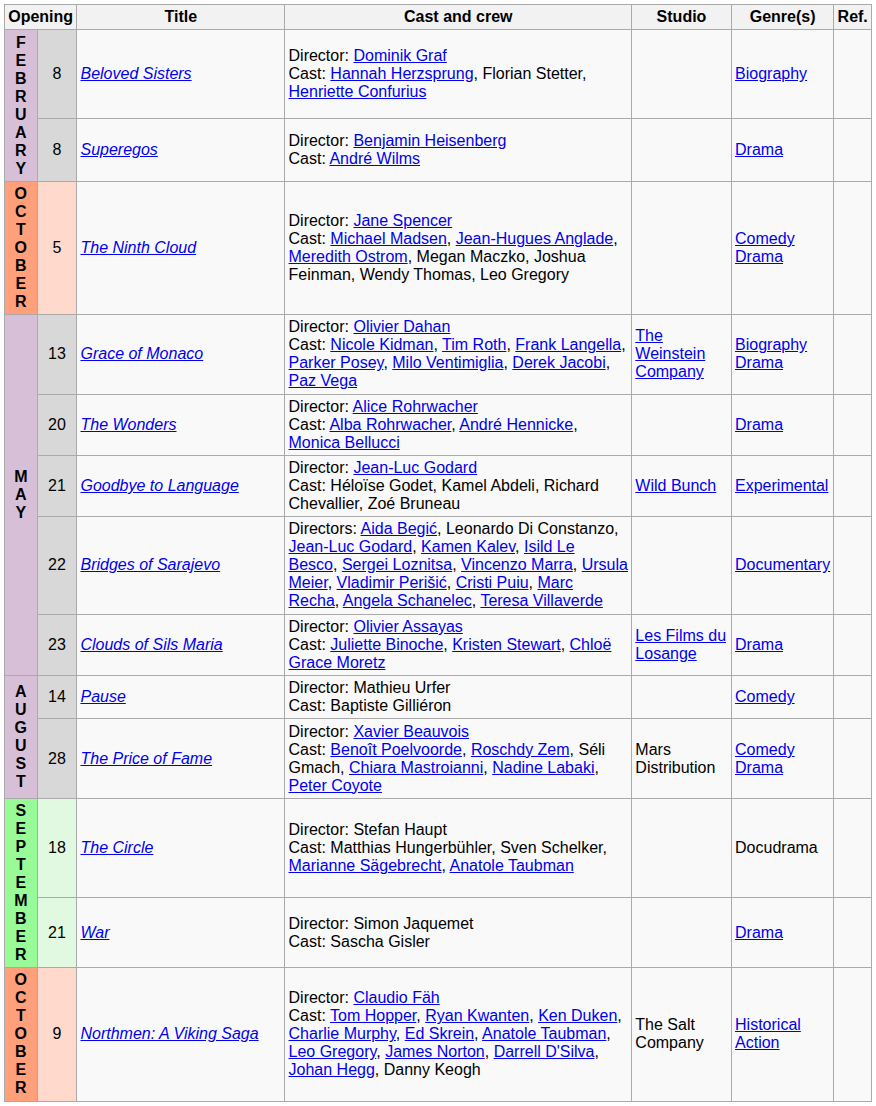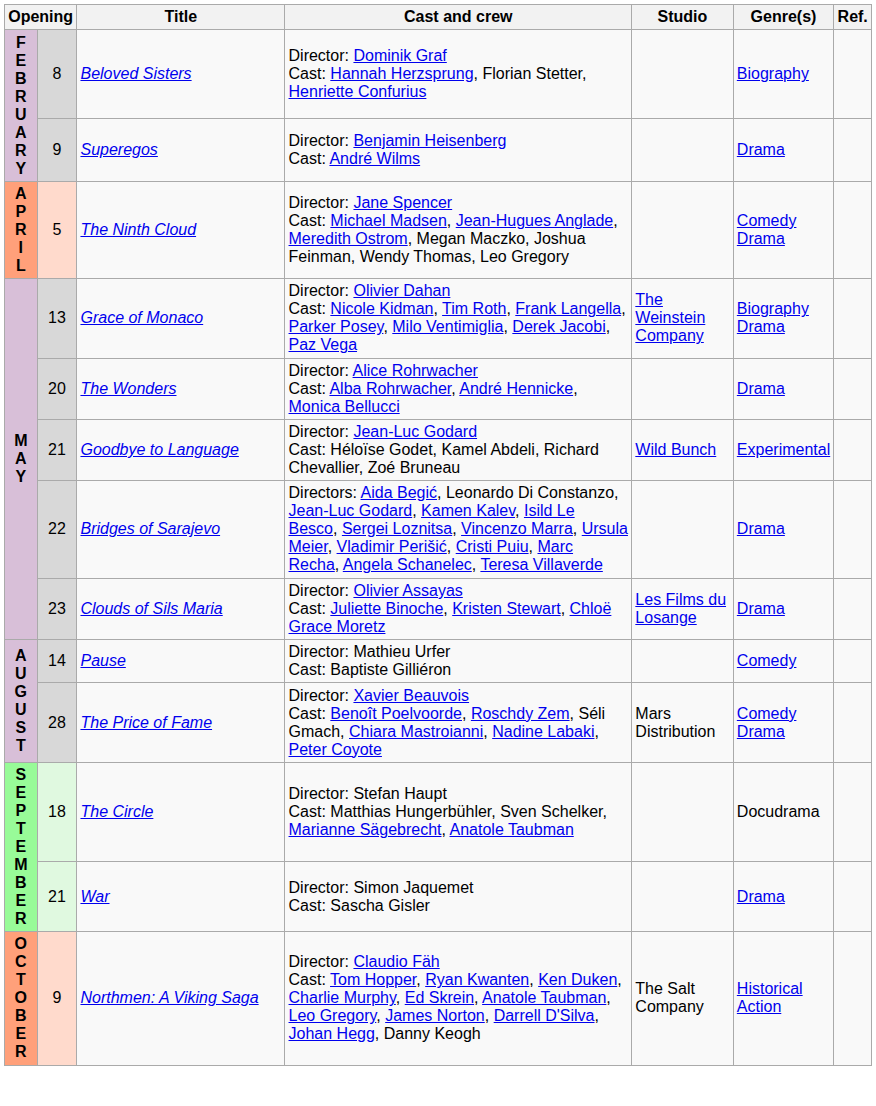(57, 149) 8 -> (57, 149) 9
(21, 247) O C T O B E R -> (21, 229) A P R I L
(783, 565) Documentary -> (761, 529) Drama
